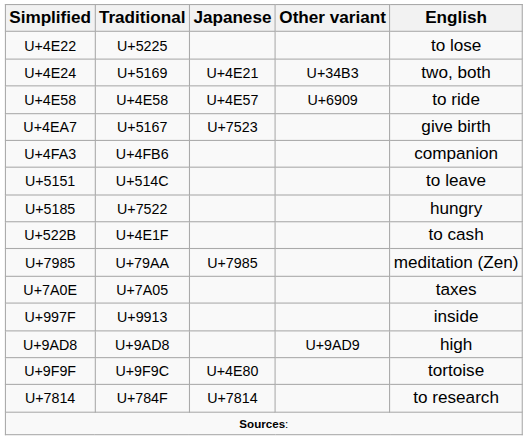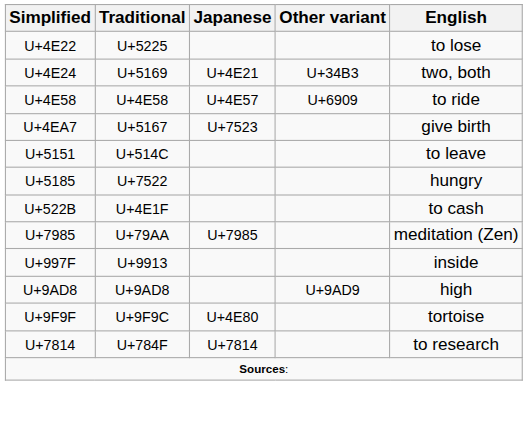- row: (50, 154)
- row: (50, 290)
